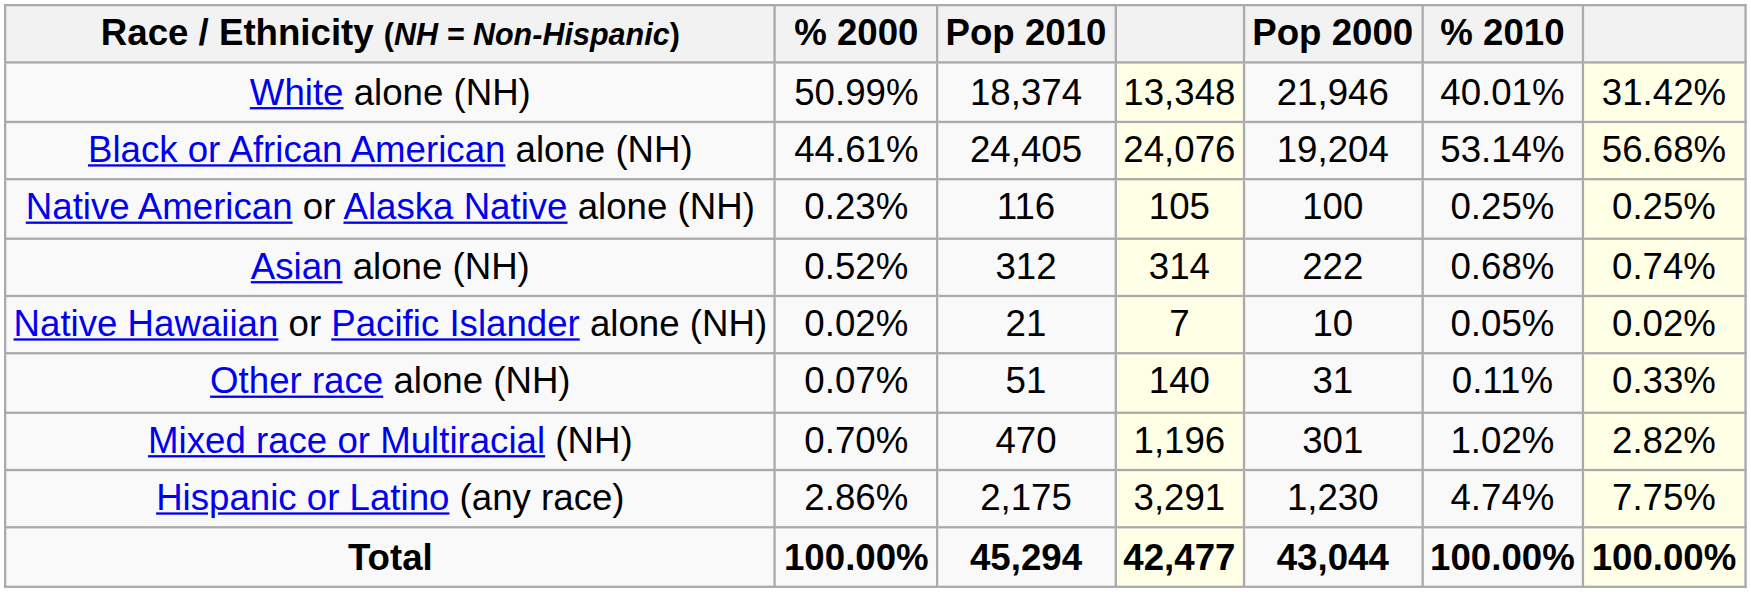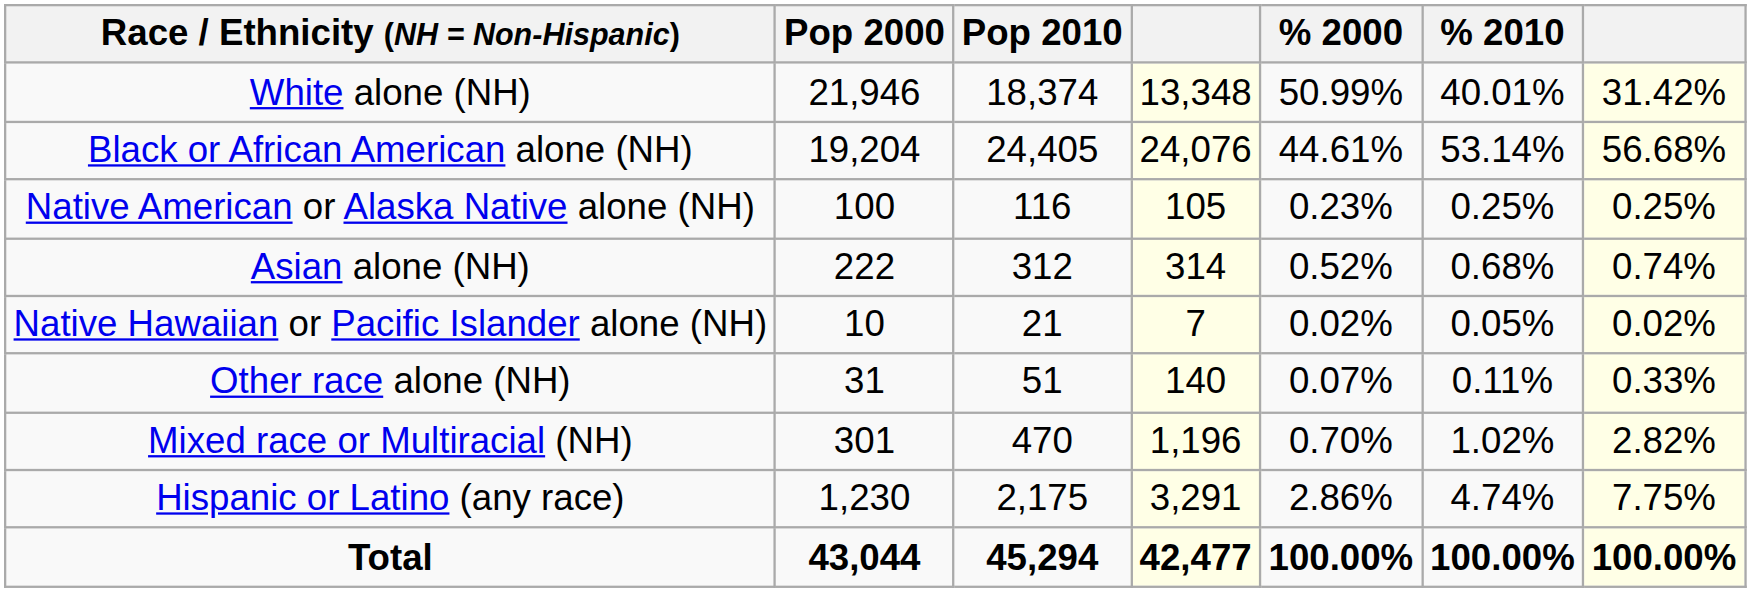columns swapped: (1333, 33) <-> (856, 33)
